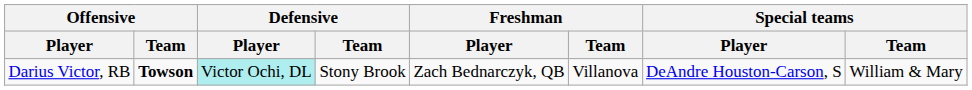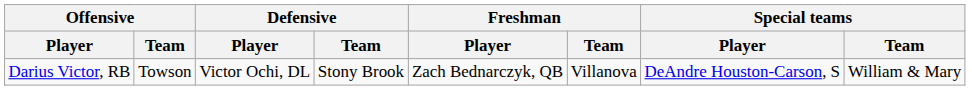(166, 71) bold -> (165, 71) normal
(256, 71) paleturquoise background -> (255, 71) no background
